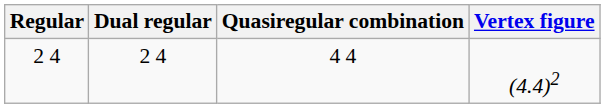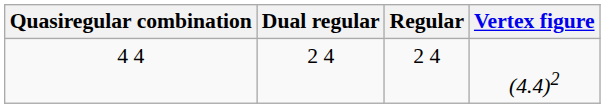columns swapped: (47, 21) <-> (343, 21)
